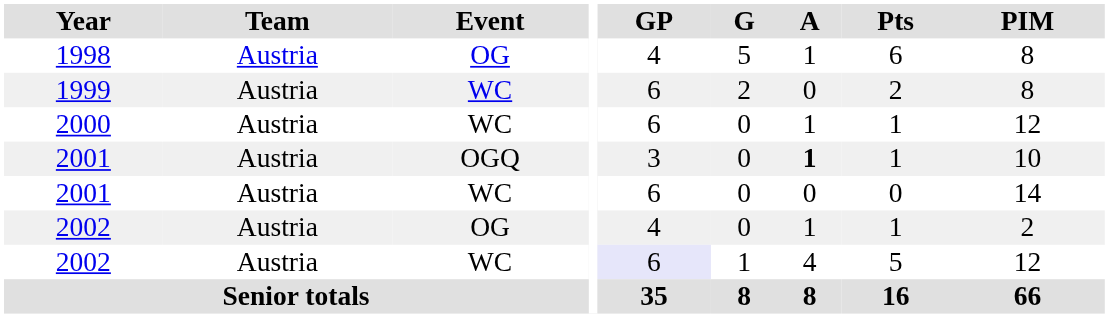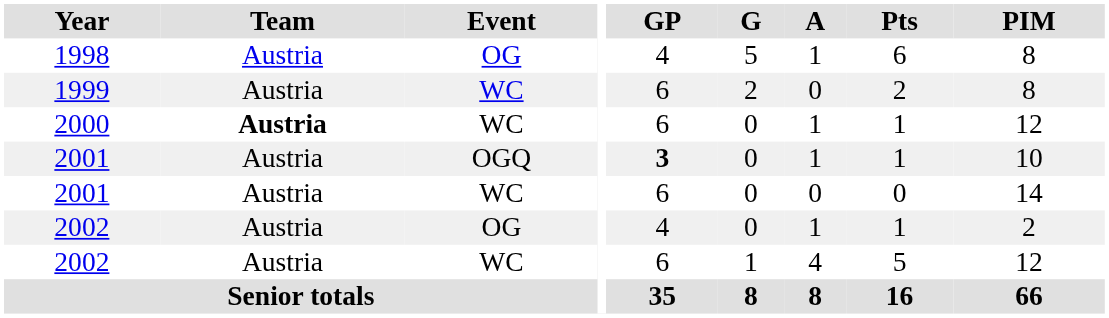(277, 124) normal -> (283, 124) bold
(654, 158) normal -> (662, 158) bold
(810, 158) bold -> (815, 158) normal
(654, 261) lavender background -> (662, 261) no background
